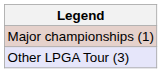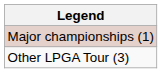(68, 58) lavender background -> (68, 58) no background
